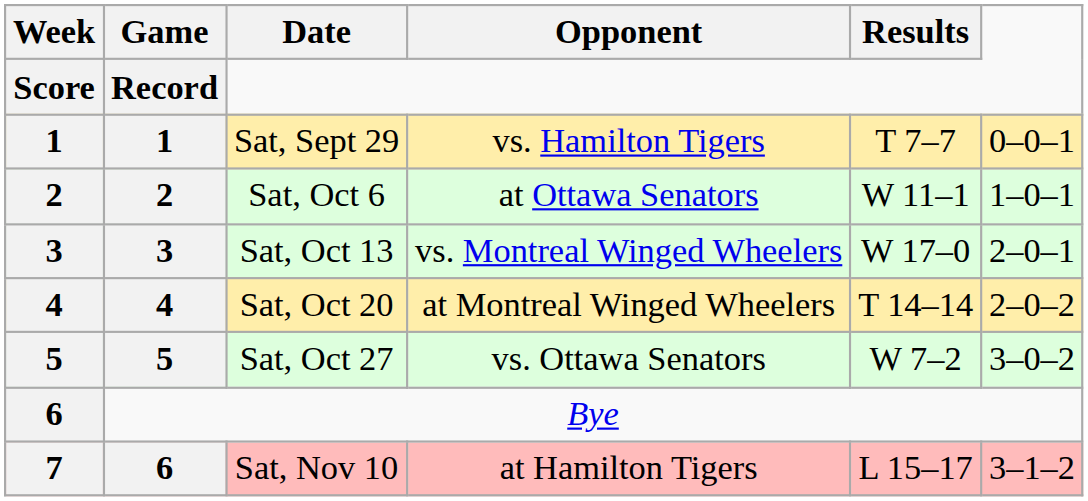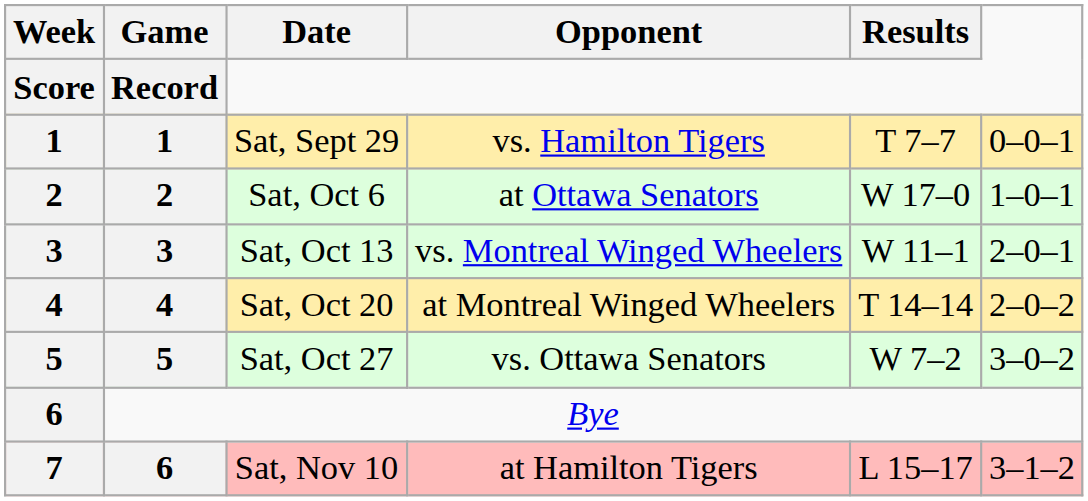(916, 195) W 11–1 -> (916, 195) W 17–0
(916, 250) W 17–0 -> (916, 250) W 11–1
